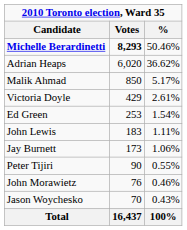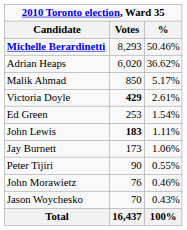(130, 47) bold -> (130, 47) normal
(134, 98) normal -> (134, 98) bold
(134, 132) normal -> (134, 132) bold
